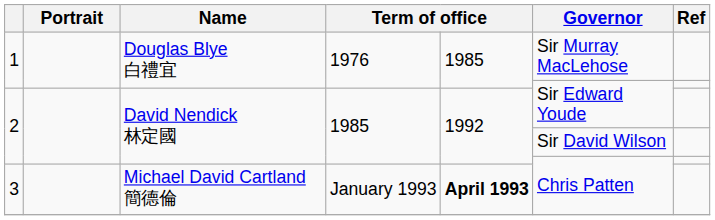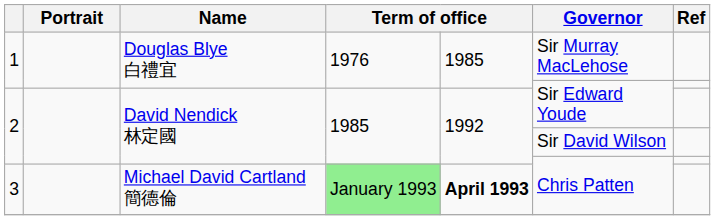(383, 189) no background -> (383, 189) lightgreen background
